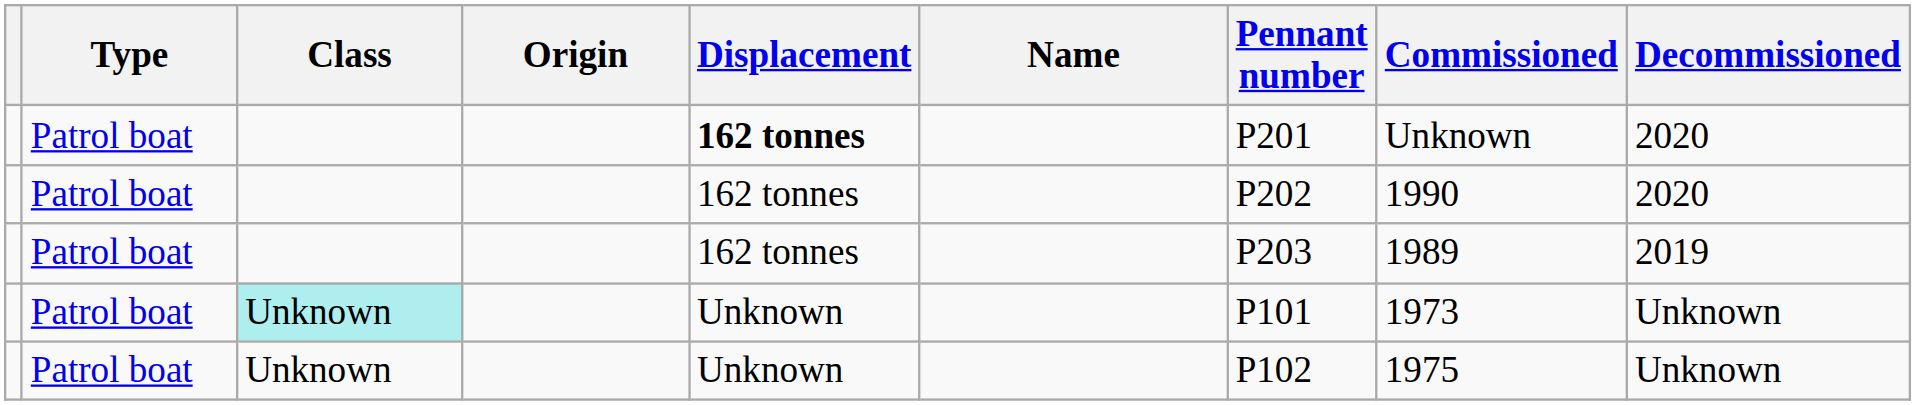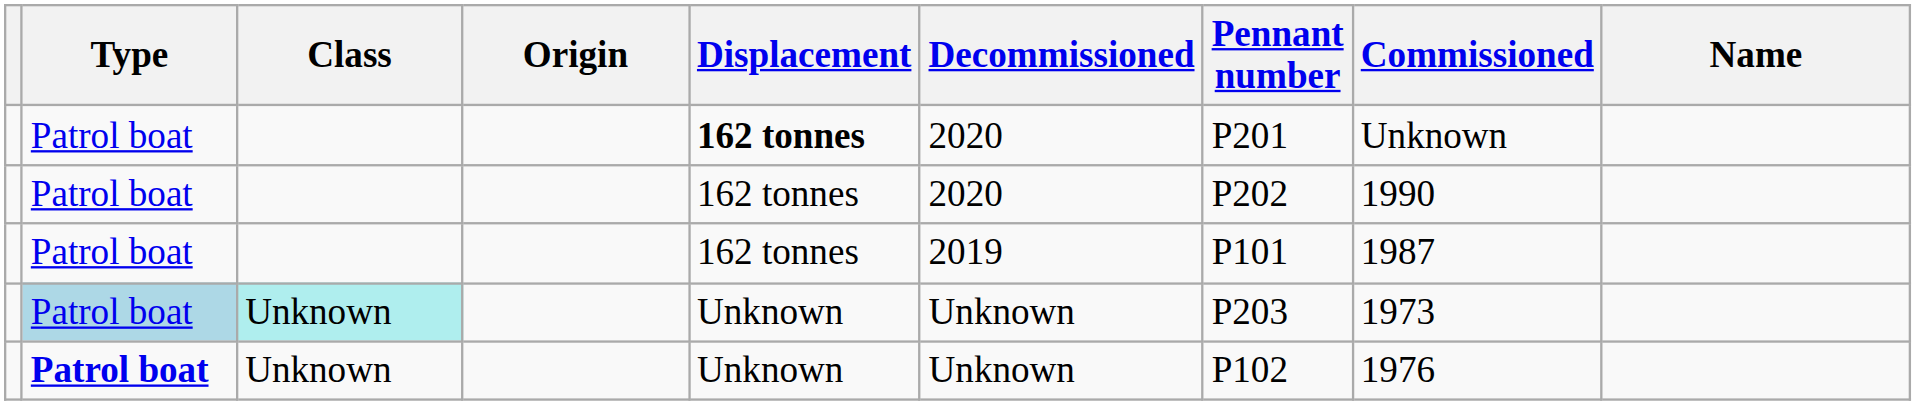columns swapped: (1074, 54) <-> (1768, 54)
(1274, 252) P203 -> (1250, 252) P101
(1422, 252) 1989 -> (1398, 252) 1987
(112, 311) no background -> (112, 311) lightblue background
(1274, 311) P101 -> (1250, 311) P203
(112, 370) normal -> (120, 370) bold
(1422, 370) 1975 -> (1398, 370) 1976
